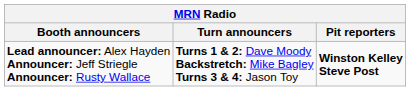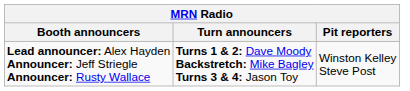(361, 64) bold -> (358, 64) normal
